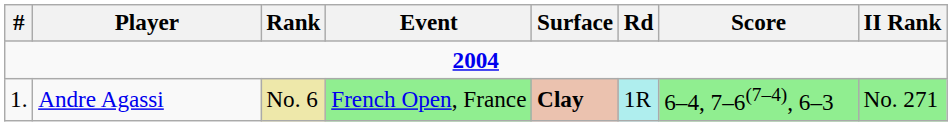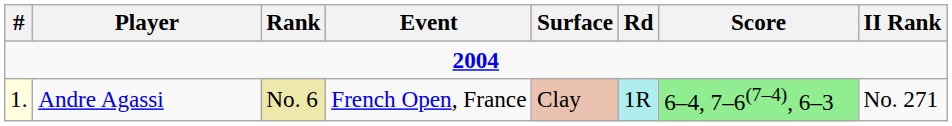(19, 99) no background -> (19, 99) lightyellow background
(429, 99) lightgreen background -> (429, 99) no background
(560, 99) bold -> (559, 99) normal
(901, 99) lightgreen background -> (901, 99) no background
